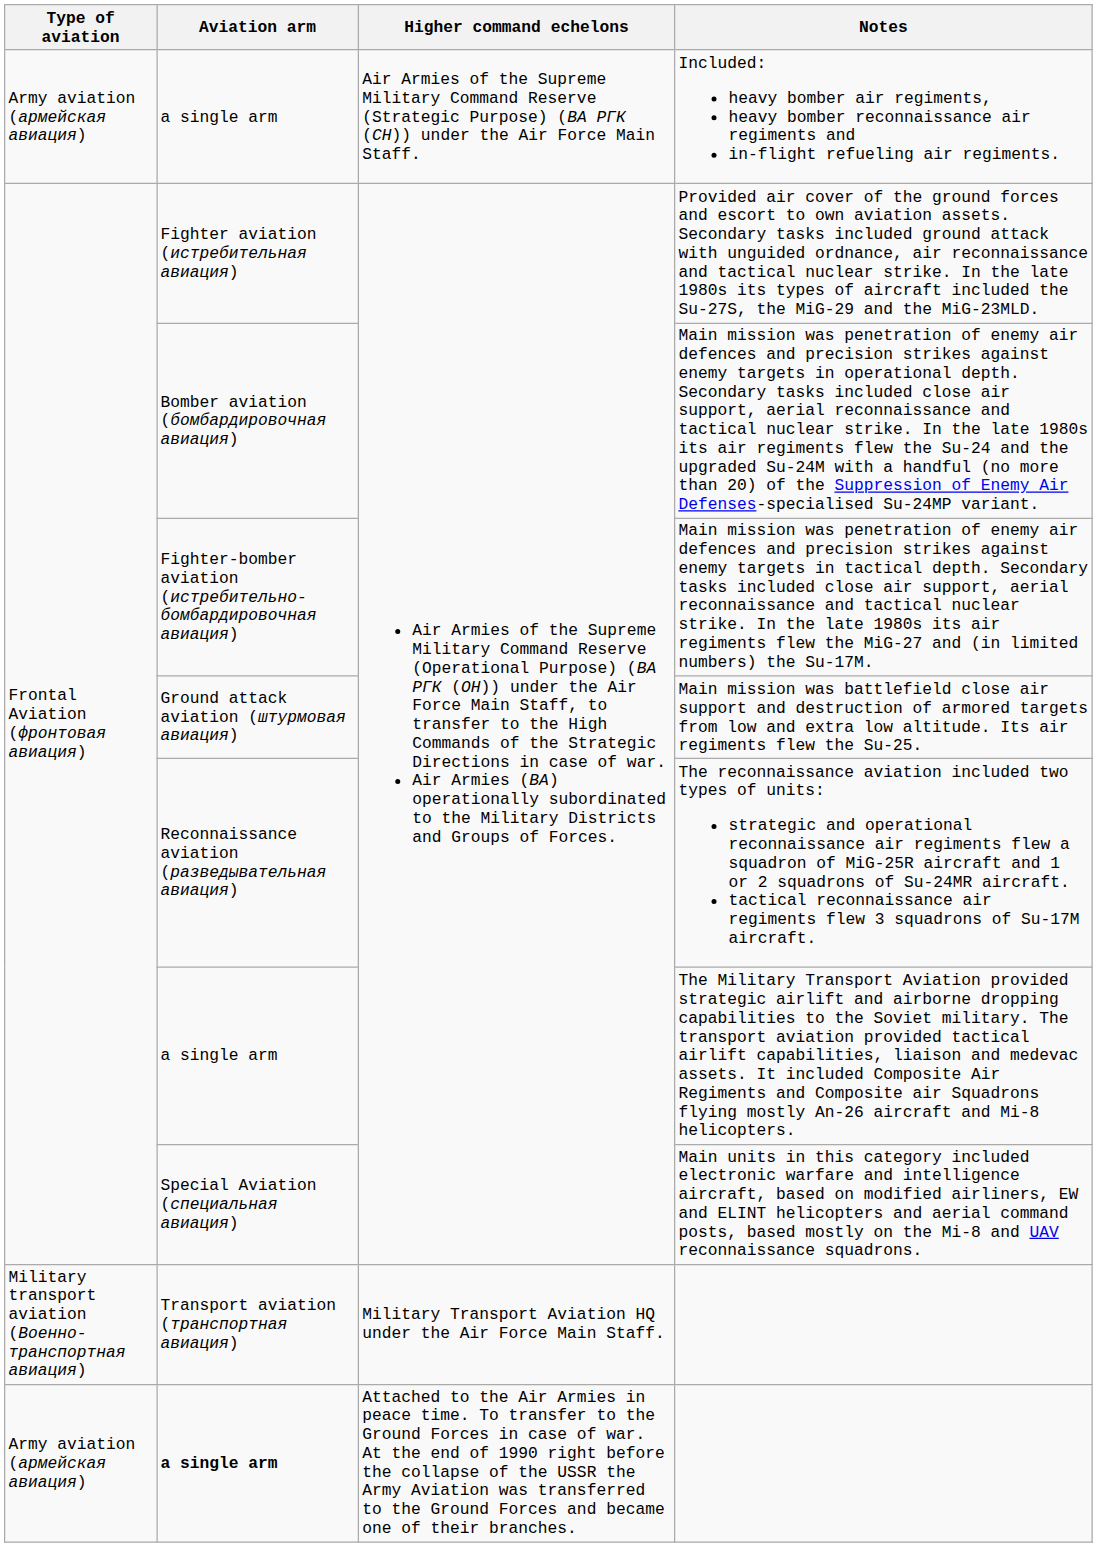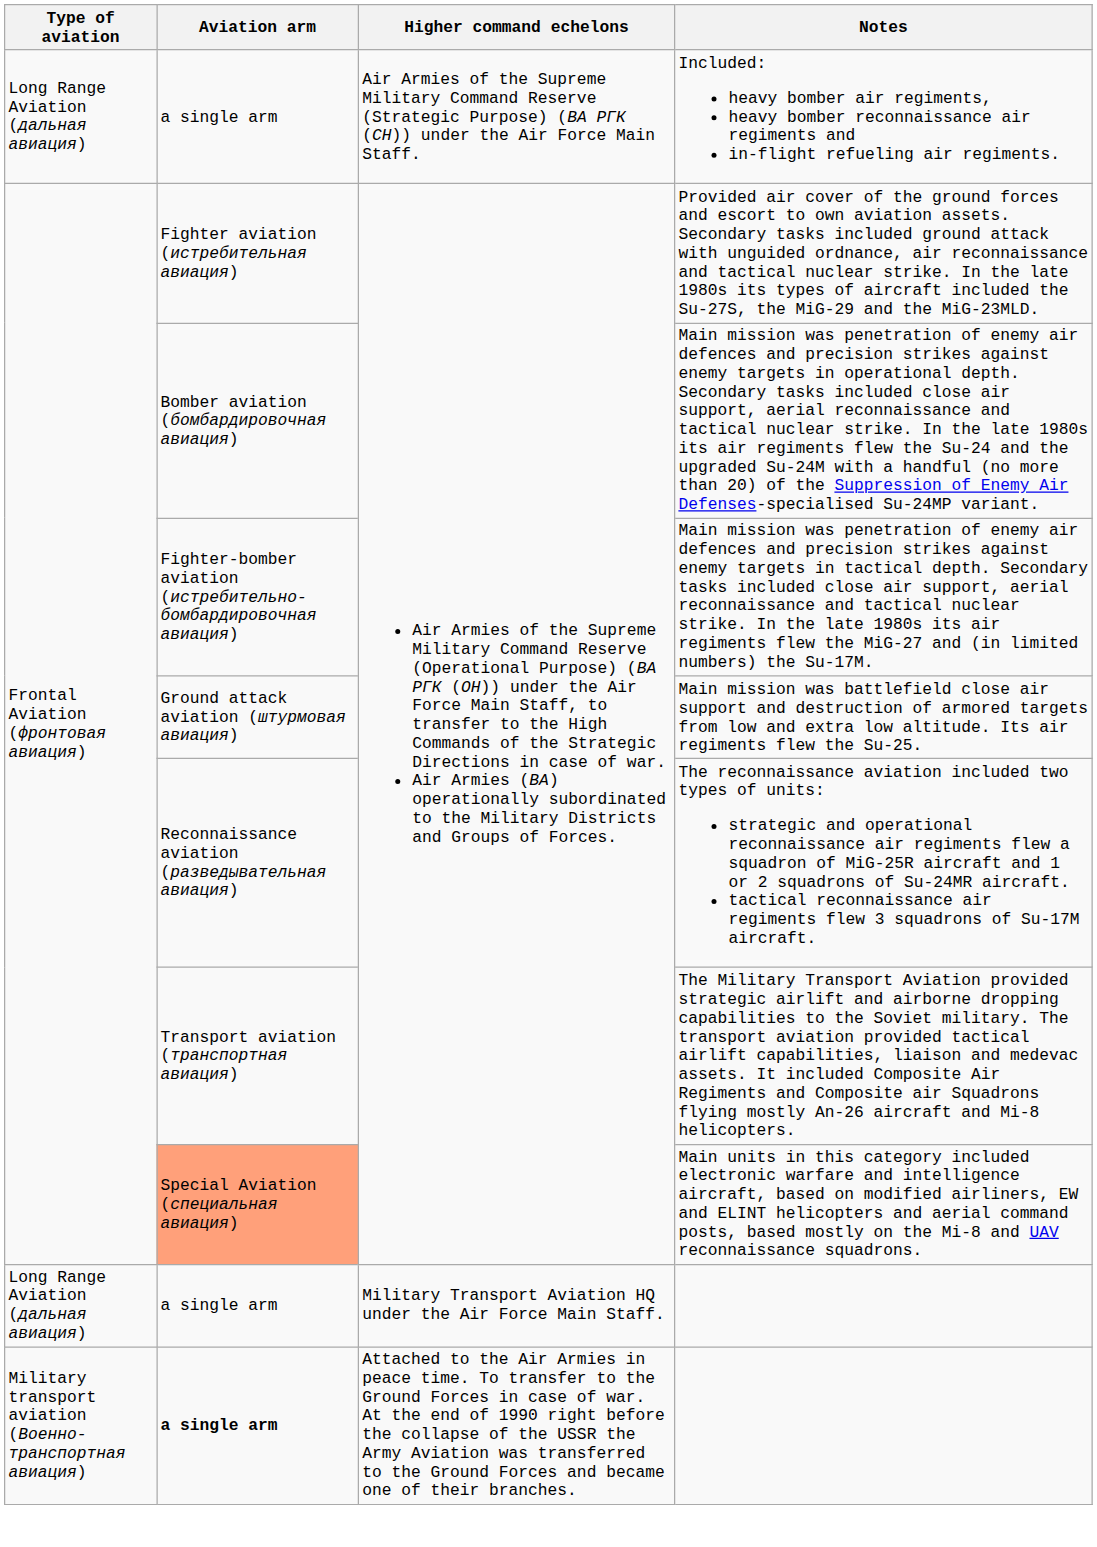(72, 117) Army aviation (армейская авиация) -> (57, 117) Long Range Aviation (дальная авиация)
(219, 1056) a single arm -> (248, 1056) Transport aviation (транспортная авиация)
(238, 1204) no background -> (238, 1204) lightsalmon background
(67, 1324) Military transport aviation (Военно-транспортная авиация) -> (57, 1306) Long Range Aviation (дальная авиация)
(248, 1324) Transport aviation (транспортная авиация) -> (219, 1306) a single arm
(72, 1463) Army aviation (армейская авиация) -> (67, 1426) Military transport aviation (Военно-транспортная авиация)
